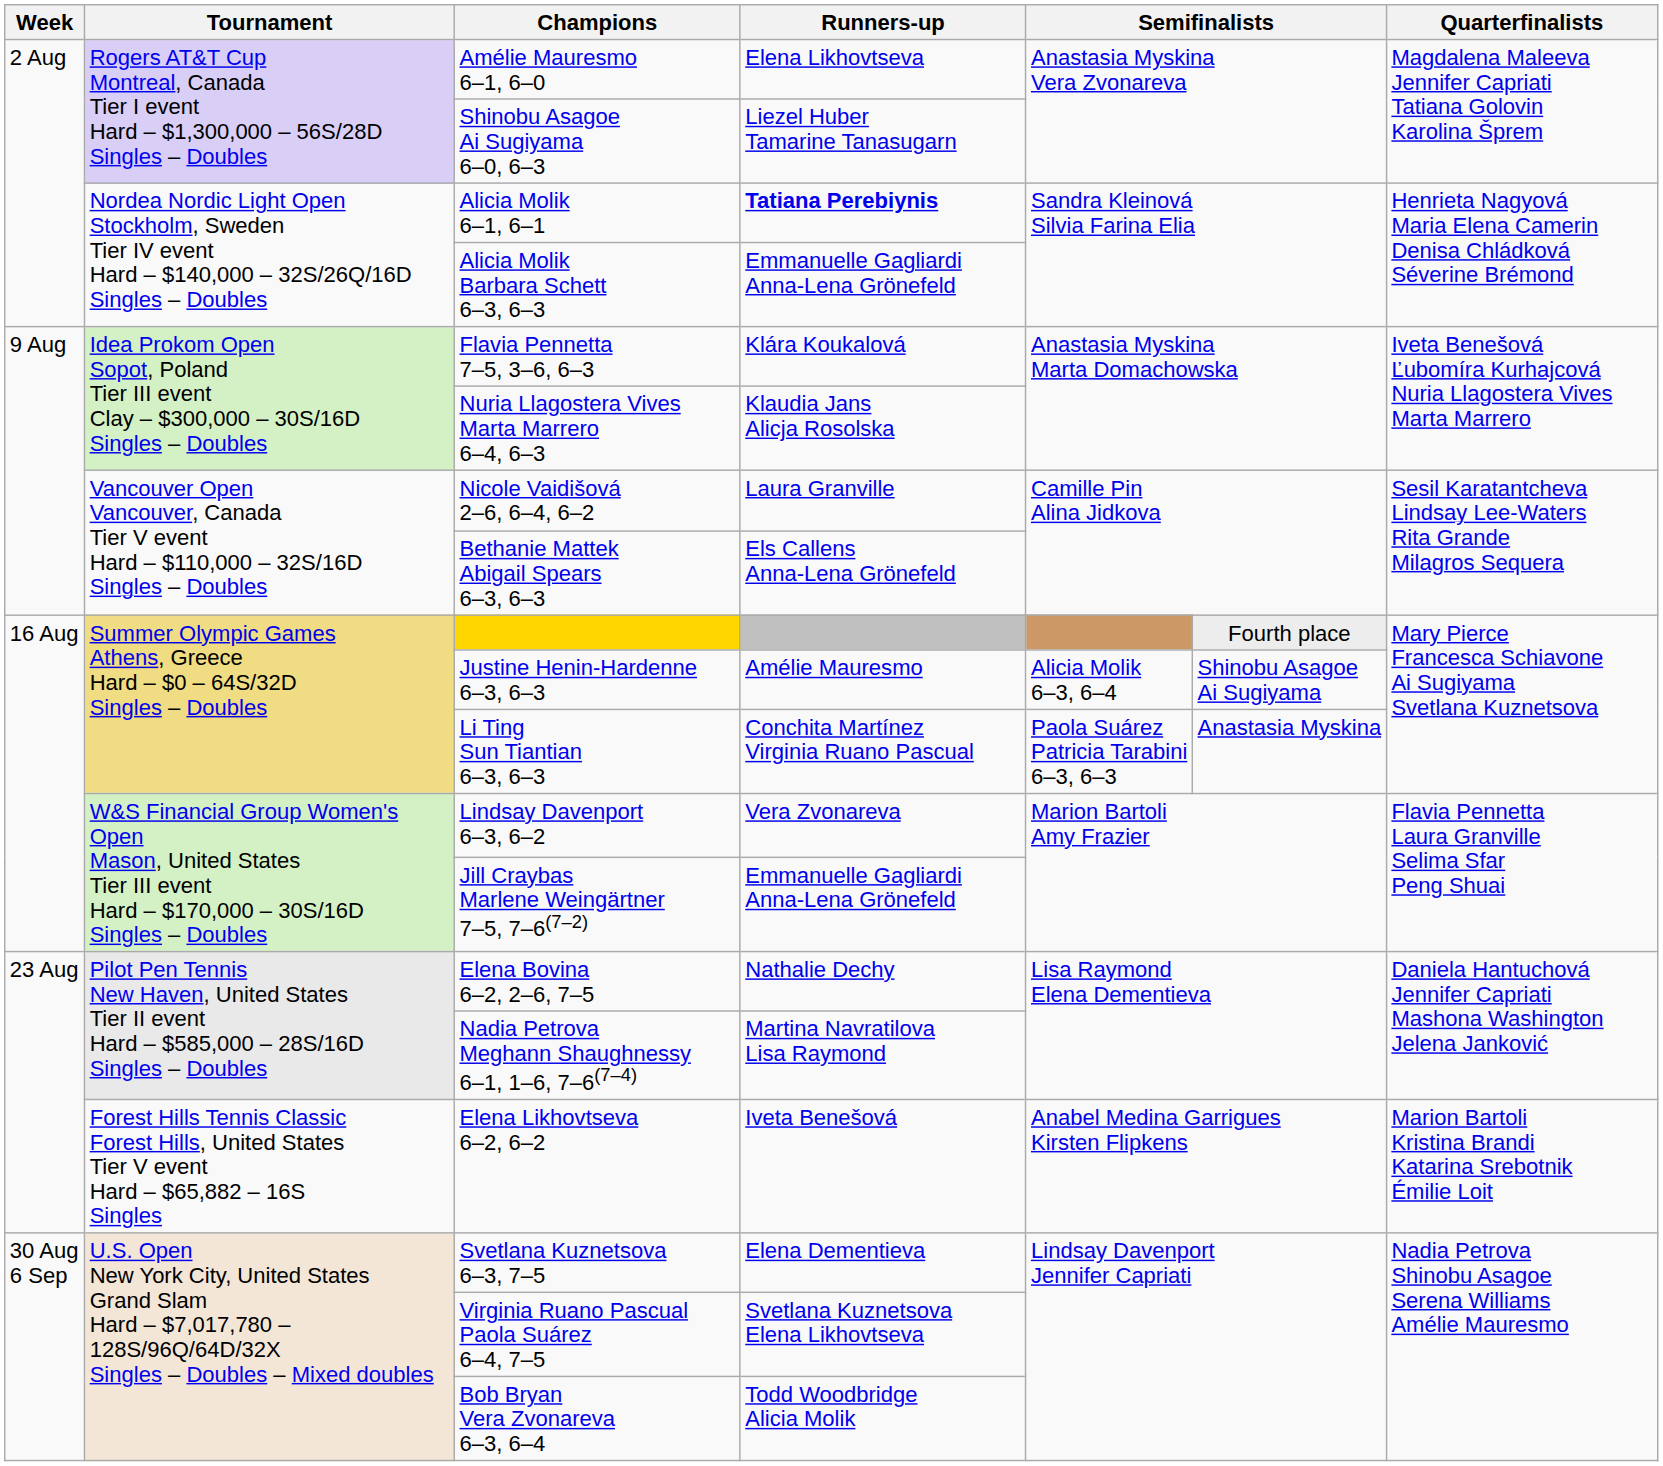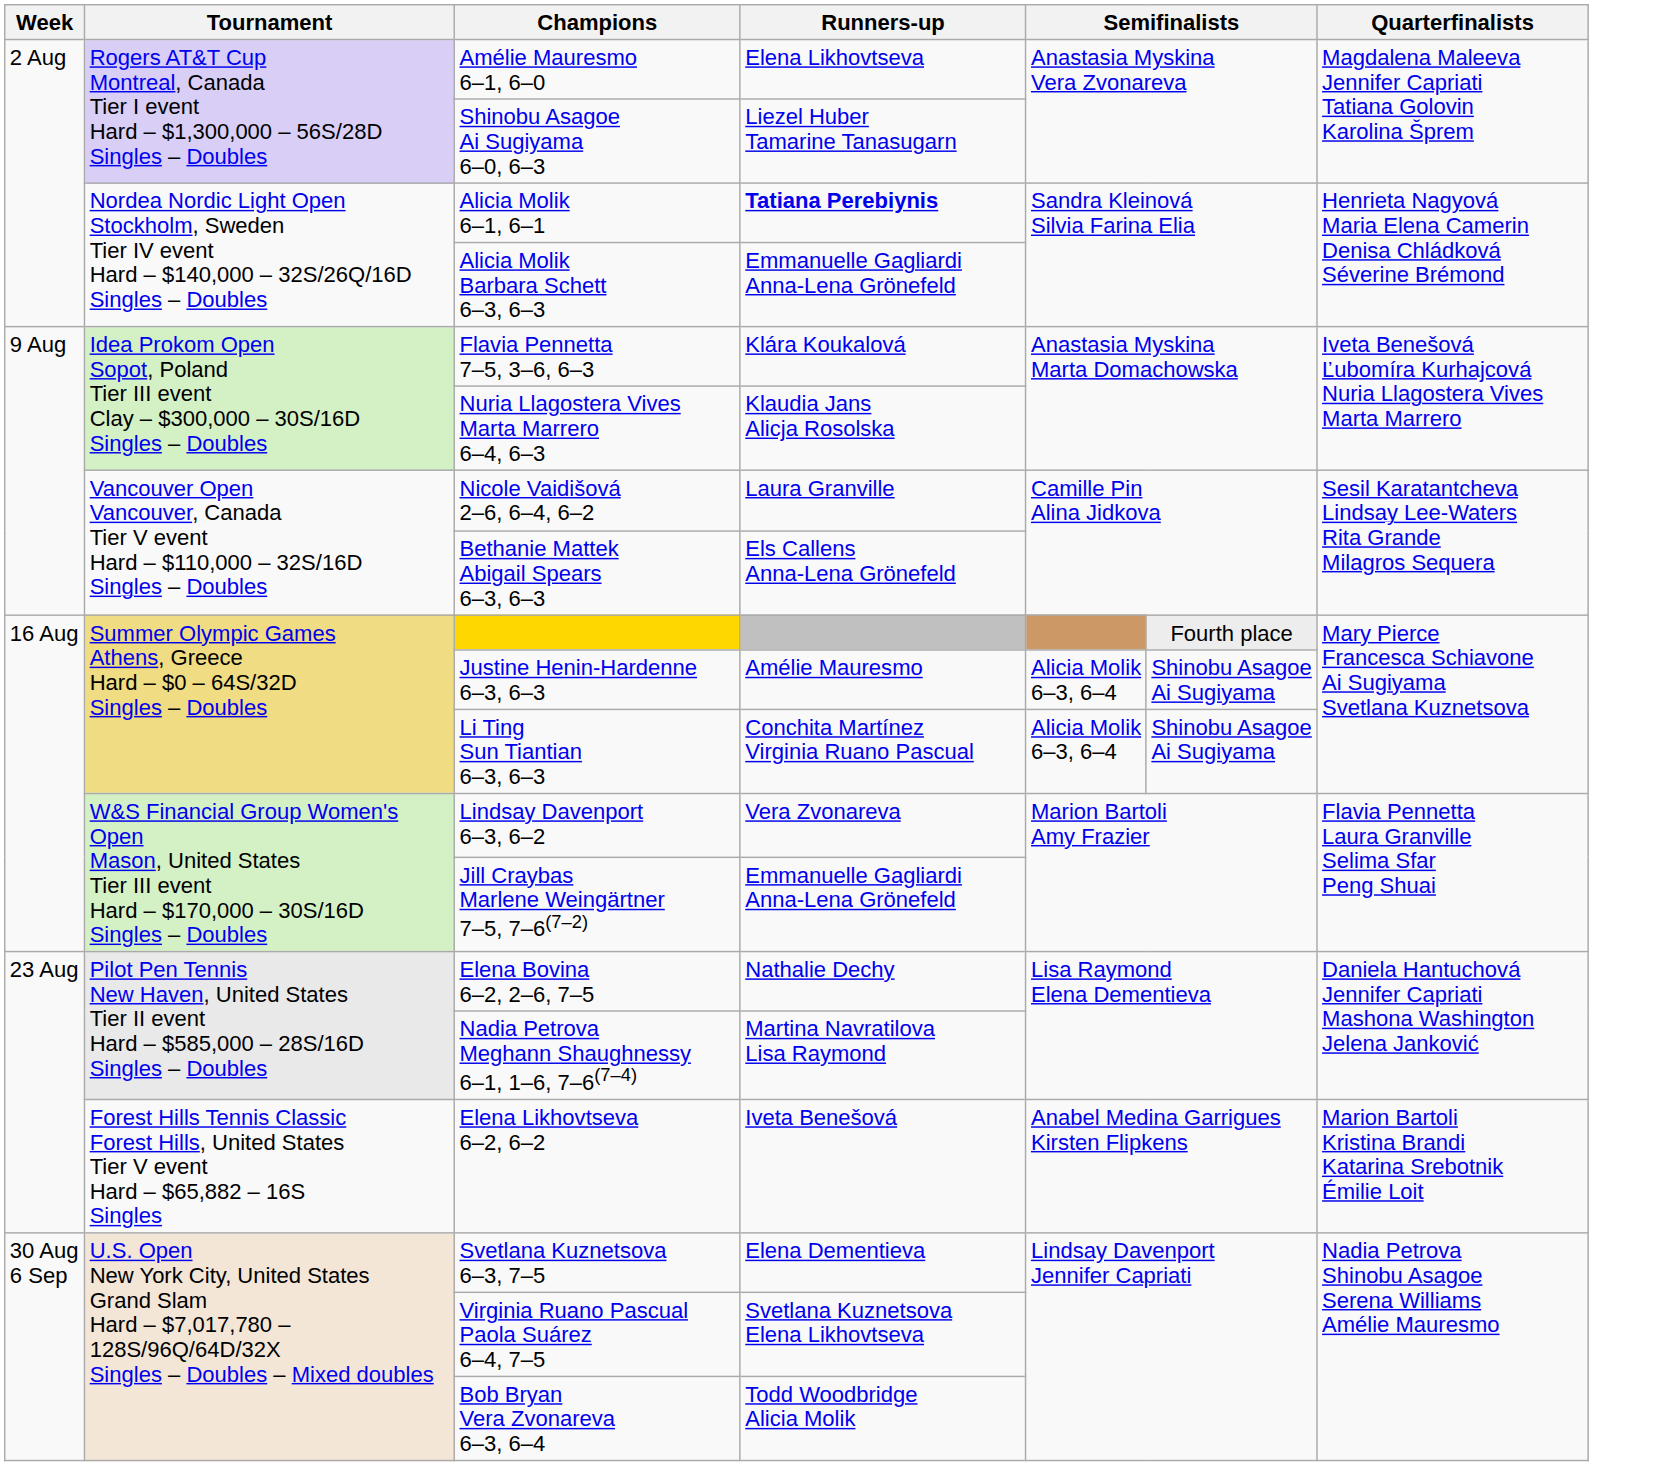(1109, 751) Paola Suárez Patricia Tarabini 6–3, 6–3 -> (1086, 739) Alicia Molik 6–3, 6–4
(1289, 727) Anastasia Myskina -> (1232, 739) Shinobu Asagoe Ai Sugiyama
